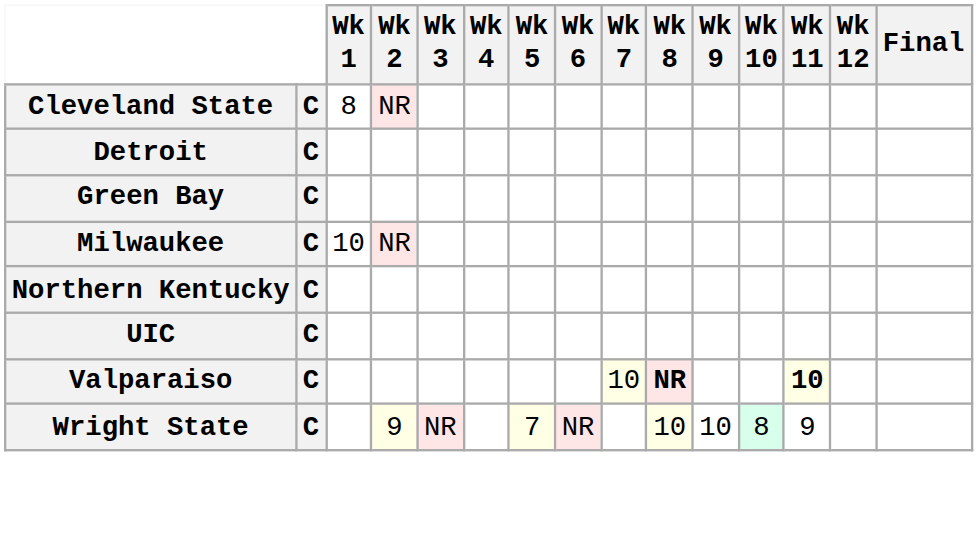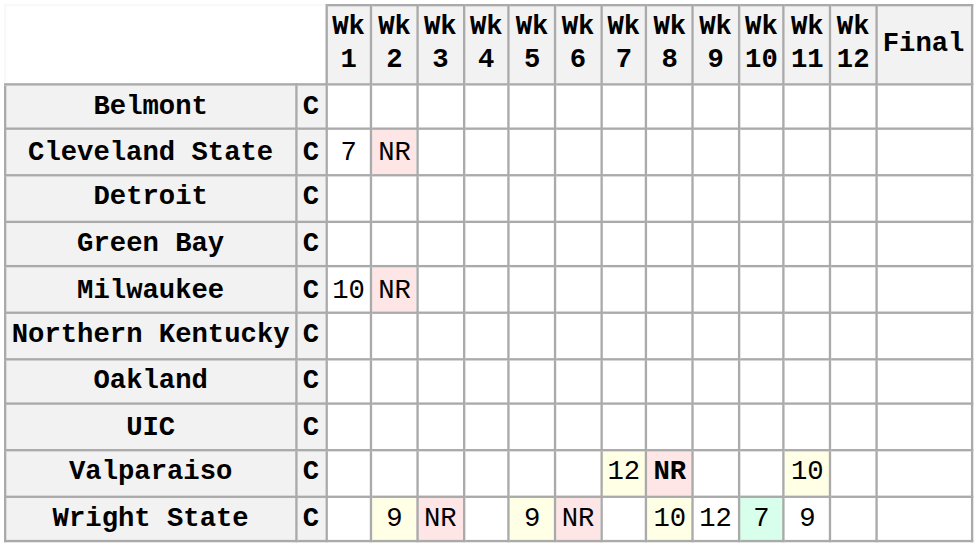+ row: (151, 106)
(349, 106) 8 -> (349, 152) 7
+ row: (151, 381)
(624, 381) 10 -> (624, 473) 12
(807, 381) bold -> (807, 473) normal
(532, 427) 7 -> (532, 518) 9
(716, 427) 10 -> (716, 518) 12
(761, 427) 8 -> (761, 518) 7
